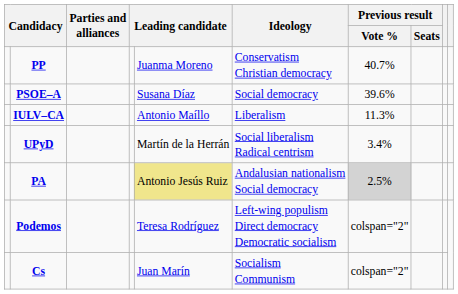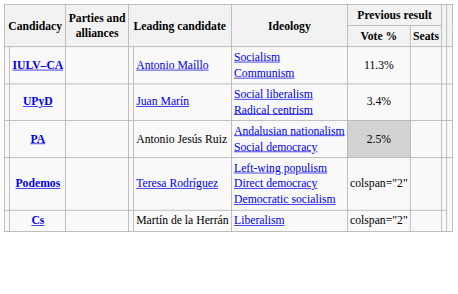- row: (39, 65)
- row: (39, 94)
(260, 115) Liberalism -> (264, 65) Socialism Communism
(183, 144) Martín de la Herrán -> (163, 102) Juan Marín
(182, 181) khaki background -> (182, 139) no background
(163, 271) Juan Marín -> (182, 220) Martín de la Herrán
(265, 271) Socialism Communism -> (259, 220) Liberalism
